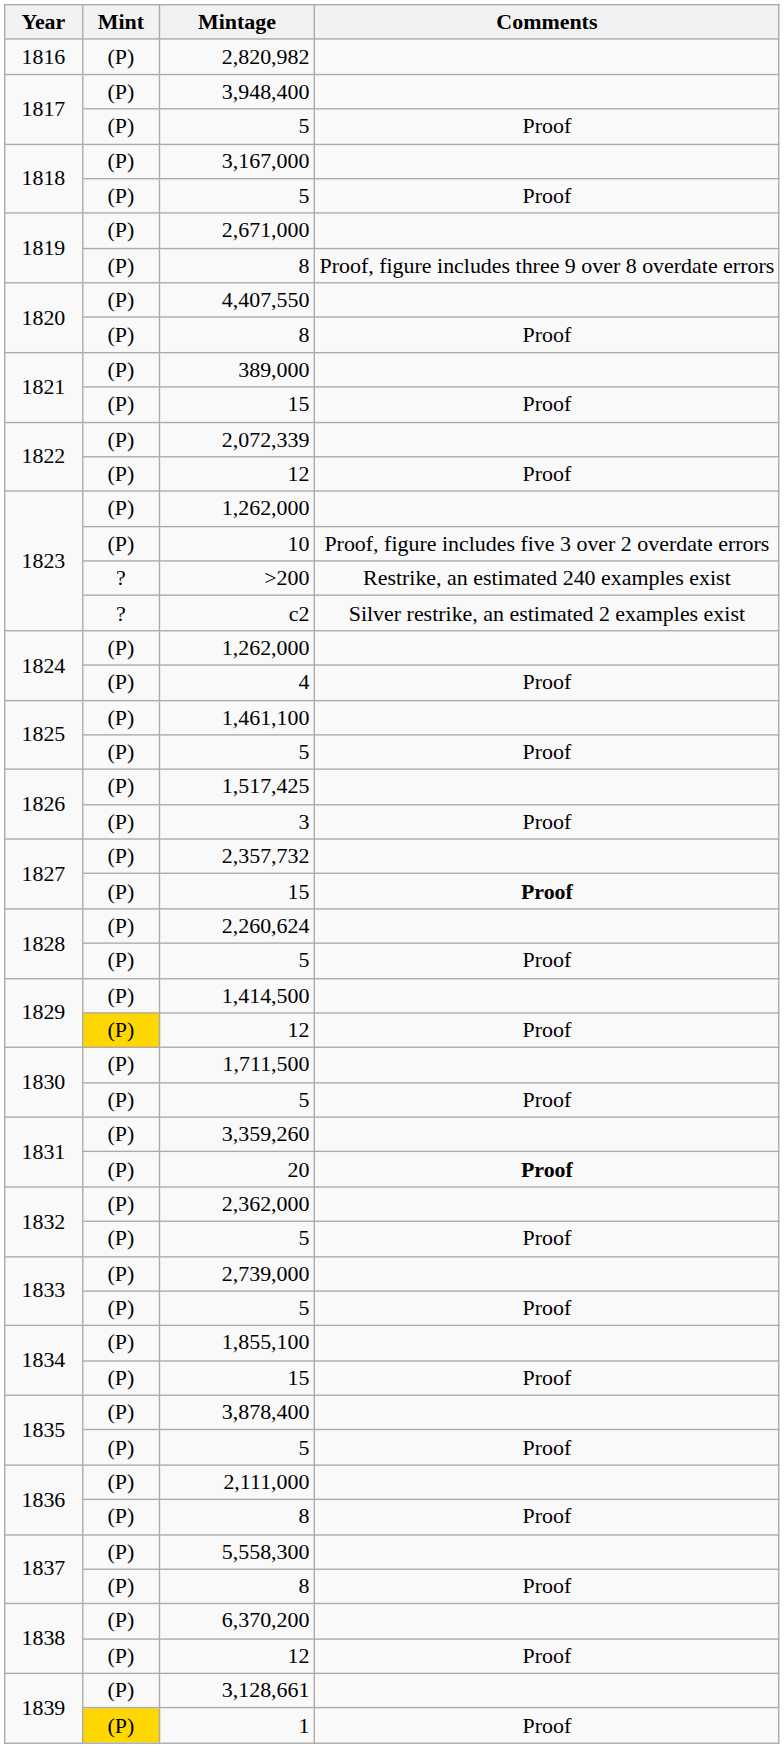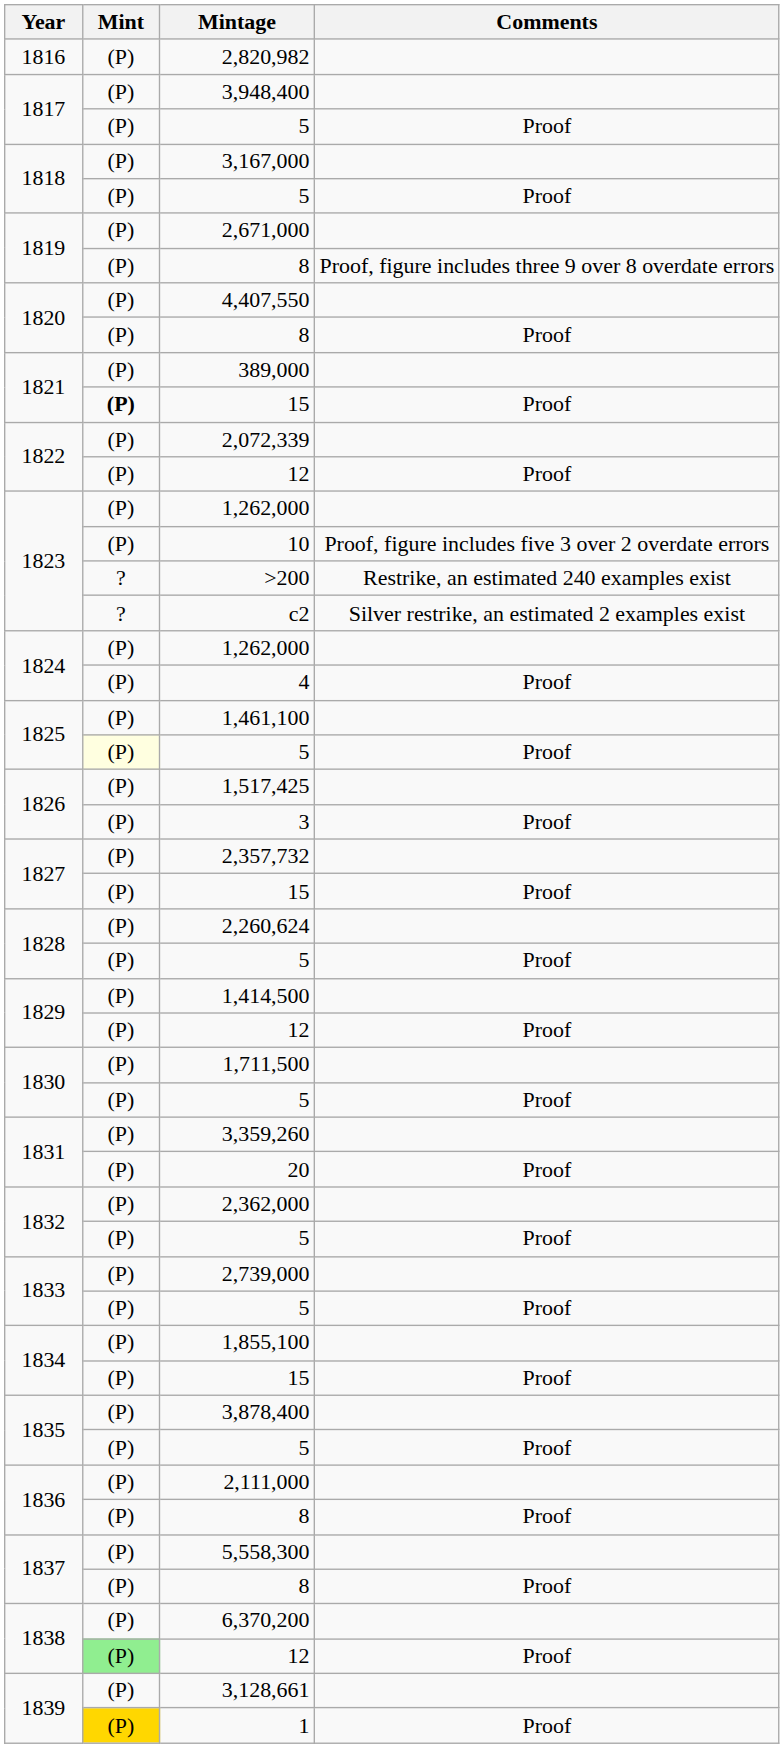(121, 404) normal -> (121, 404) bold
(121, 751) no background -> (121, 751) lightyellow background
(547, 890) bold -> (547, 890) normal
(121, 1030) gold background -> (121, 1030) no background
(547, 1169) bold -> (547, 1169) normal
(121, 1655) no background -> (121, 1655) lightgreen background
